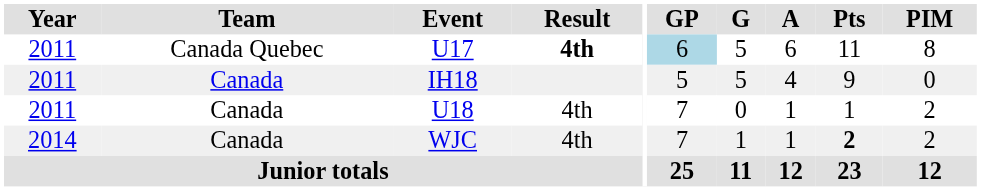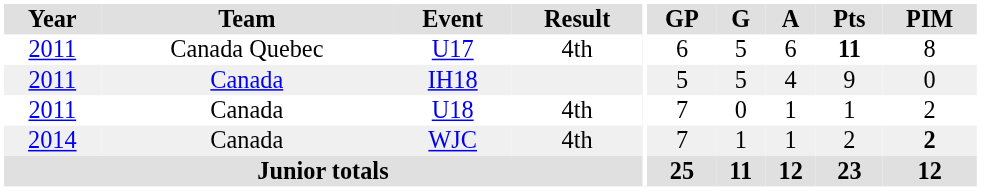(577, 49) bold -> (577, 49) normal
(682, 49) lightblue background -> (682, 49) no background
(849, 49) normal -> (849, 49) bold
(849, 140) bold -> (849, 140) normal
(930, 140) normal -> (930, 140) bold
